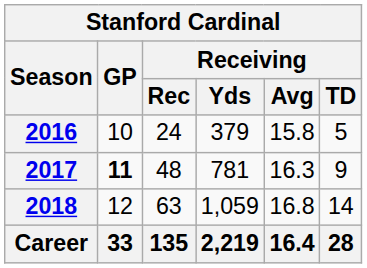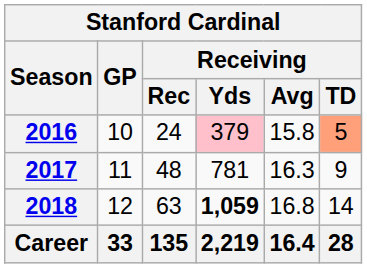(230, 133) no background -> (230, 133) pink background
(341, 133) no background -> (341, 133) lightsalmon background
(120, 170) bold -> (120, 170) normal
(230, 206) normal -> (230, 206) bold
